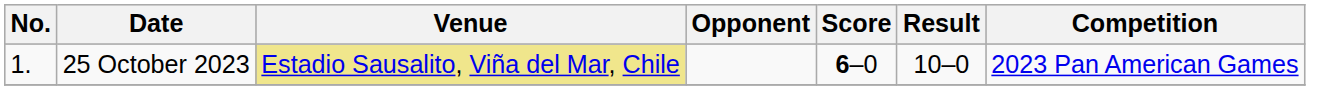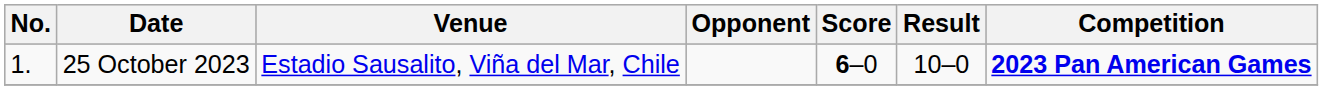(471, 64) khaki background -> (471, 64) no background
(1145, 64) normal -> (1151, 64) bold
